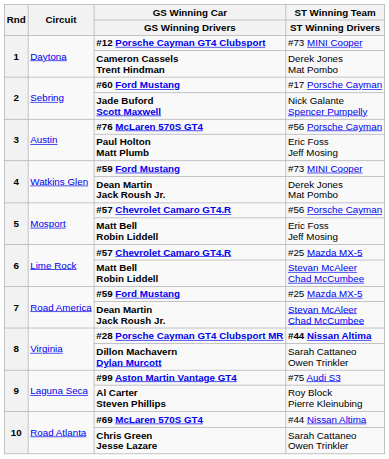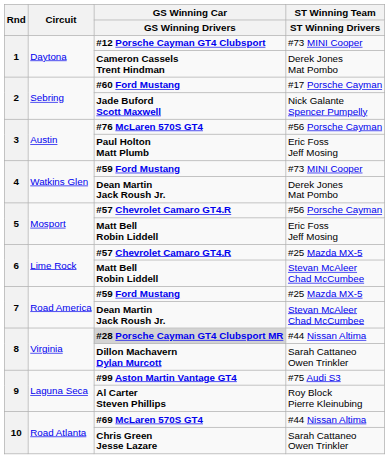(190, 336) no background -> (190, 336) lightgrey background
(330, 336) bold -> (327, 336) normal
